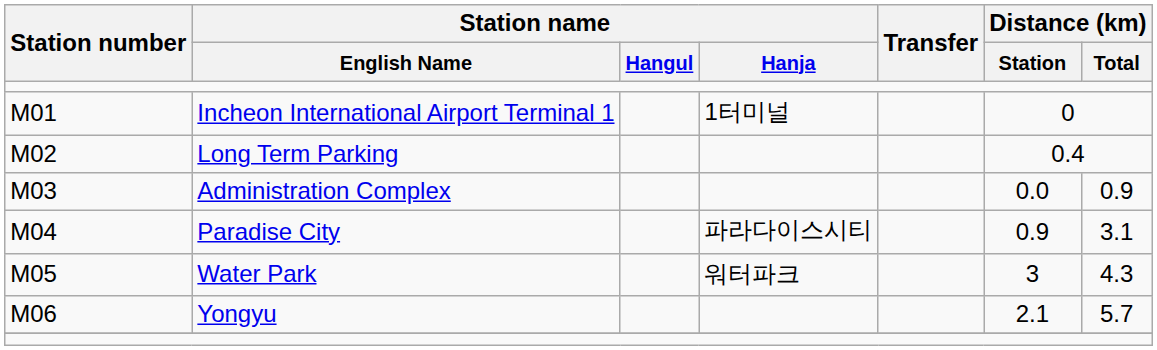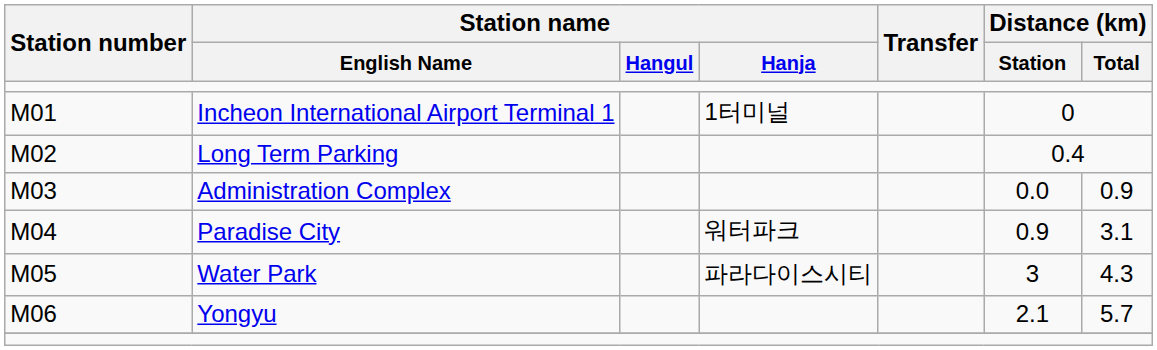(788, 230) 파라다이스시티 -> (752, 230) 워터파크
(752, 273) 워터파크 -> (788, 273) 파라다이스시티
